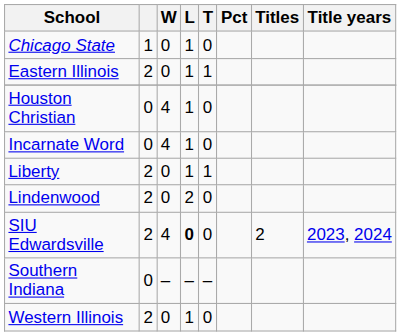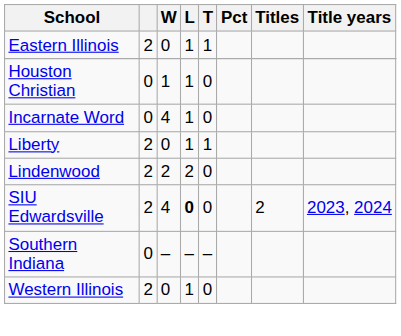- row: (62, 44)
(165, 108) 4 -> (165, 81) 1
(165, 198) 0 -> (165, 171) 2
